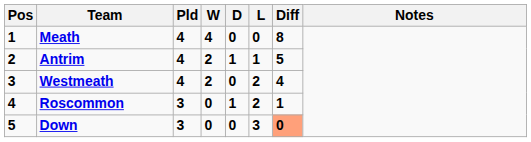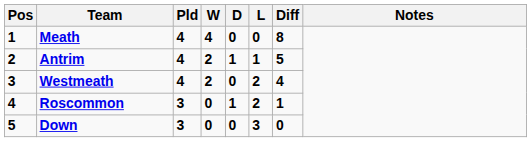(280, 125) lightsalmon background -> (280, 125) no background
